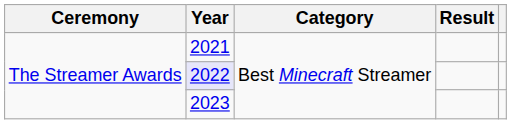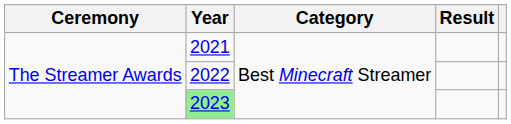(210, 75) lavender background -> (210, 75) no background
(210, 103) no background -> (210, 103) lightgreen background
